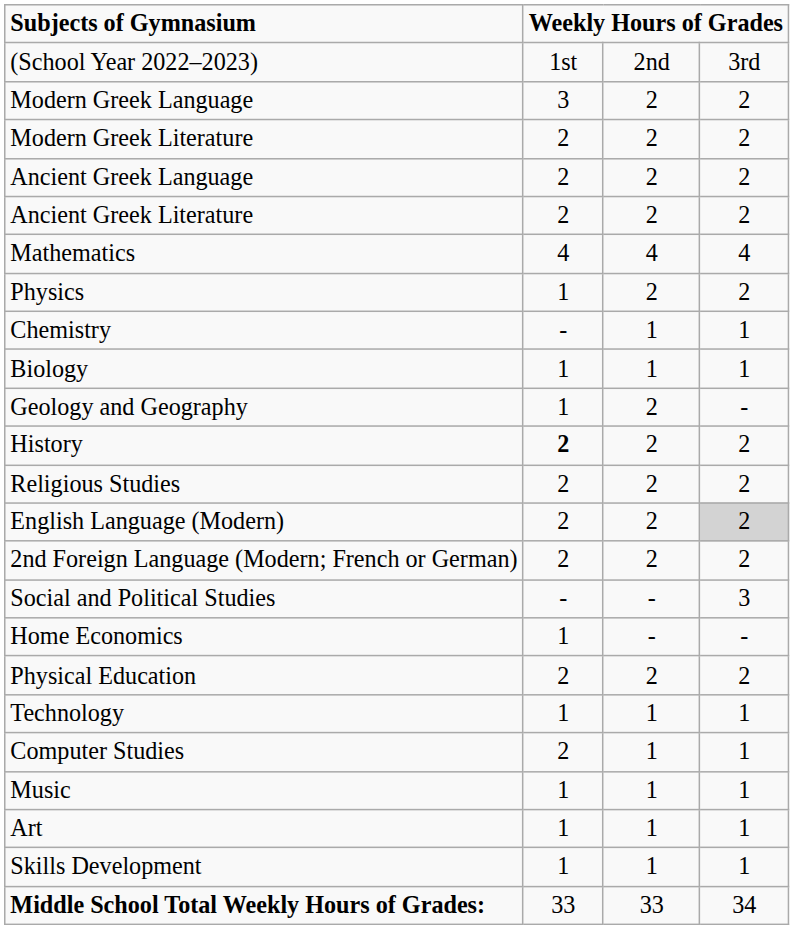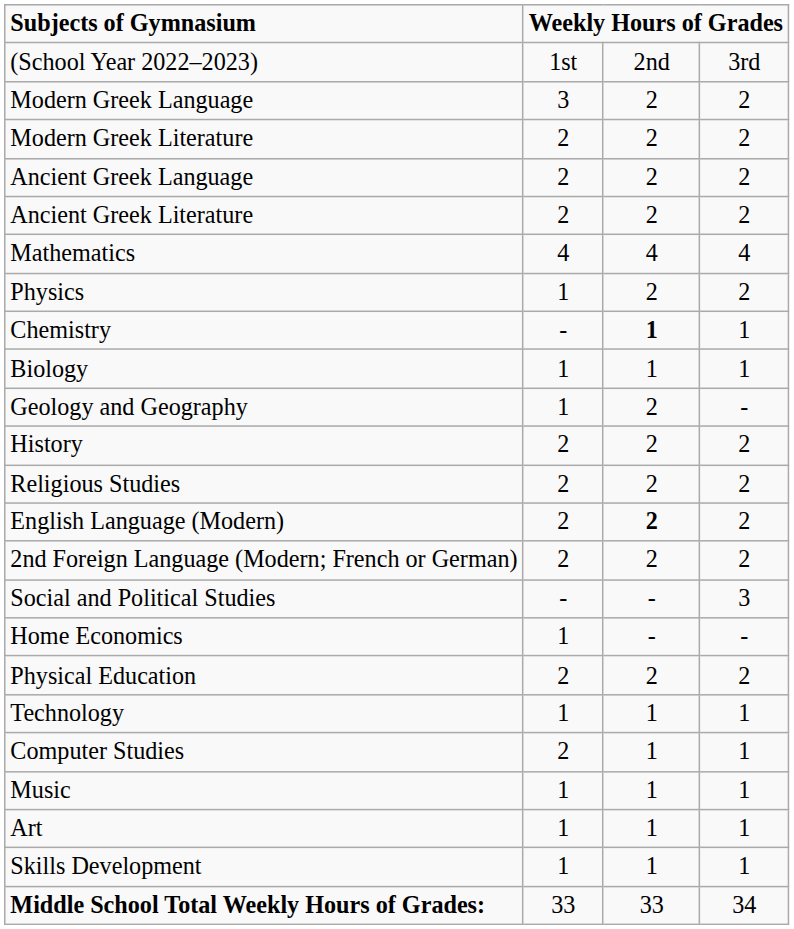(652, 330) normal -> (652, 330) bold
(563, 445) bold -> (563, 445) normal
(652, 521) normal -> (652, 521) bold
(744, 521) lightgrey background -> (744, 521) no background
